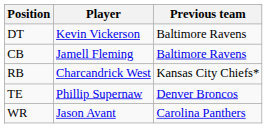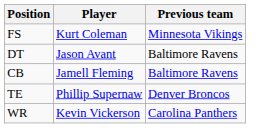+ row: (14, 34)
(98, 34) Kevin Vickerson -> (86, 53) Jason Avant
- row: (16, 73)
(86, 113) Jason Avant -> (98, 113) Kevin Vickerson
